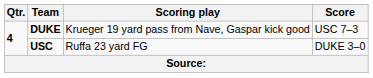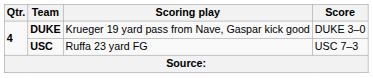(337, 30) USC 7–3 -> (340, 30) DUKE 3–0
(340, 47) DUKE 3–0 -> (337, 47) USC 7–3
